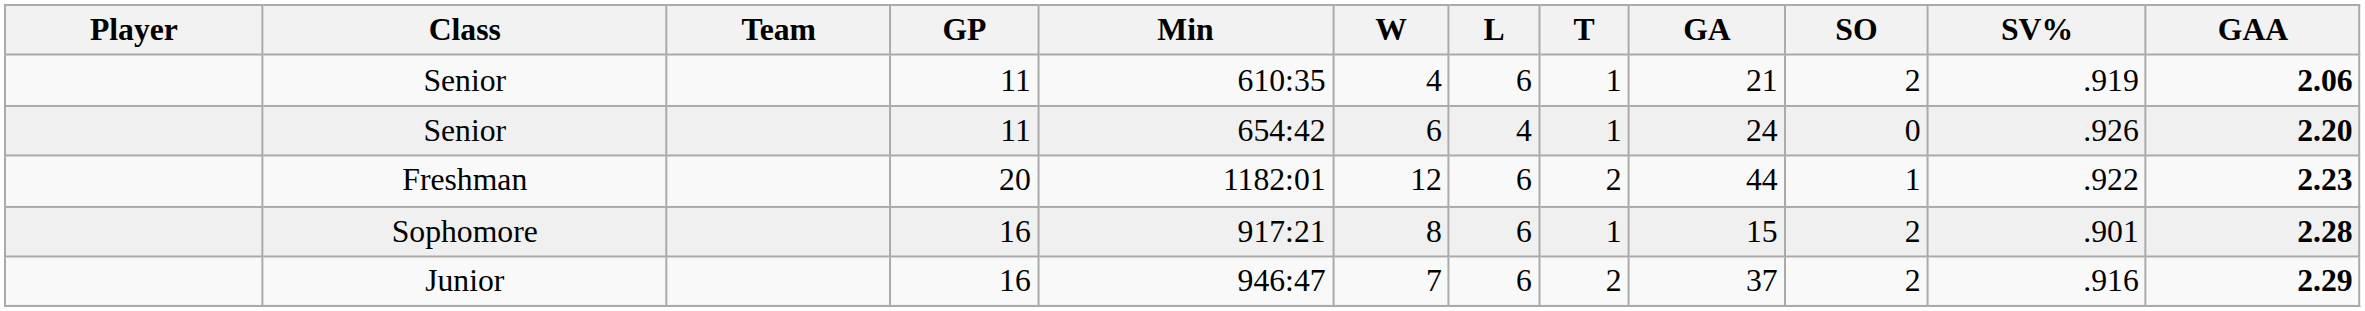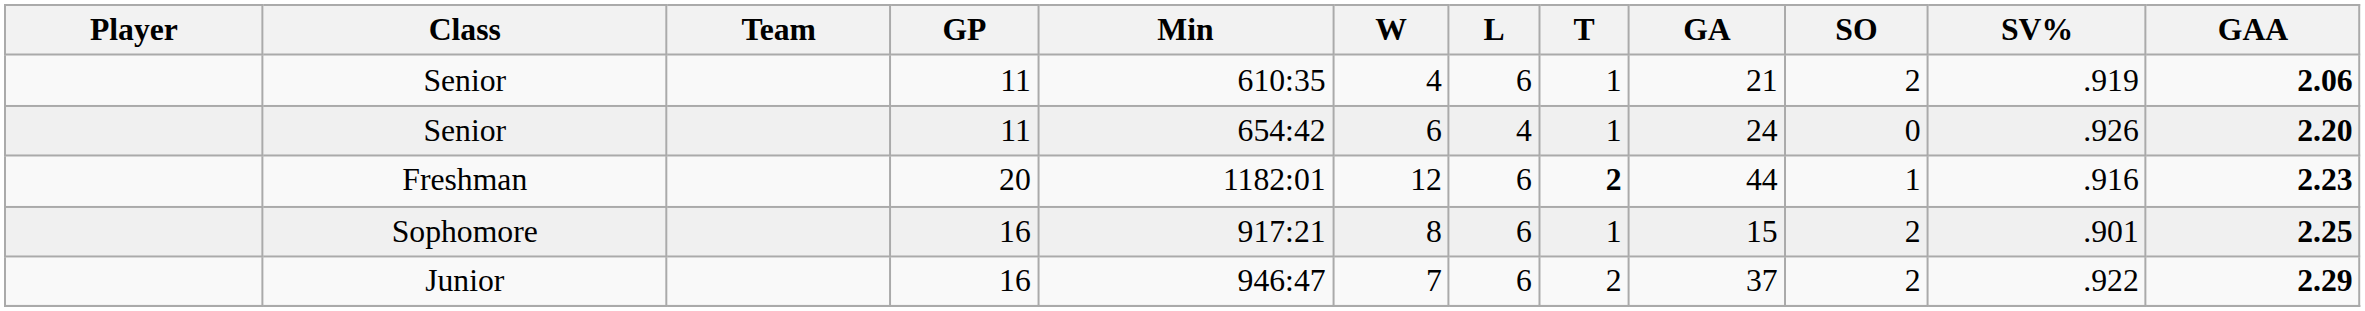(1614, 180) normal -> (1614, 180) bold
(2111, 180) .922 -> (2111, 180) .916
(2325, 230) 2.28 -> (2325, 230) 2.25
(2111, 280) .916 -> (2111, 280) .922
